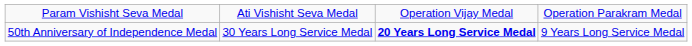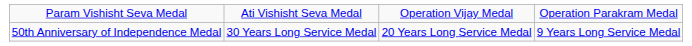(457, 31) bold -> (457, 31) normal
